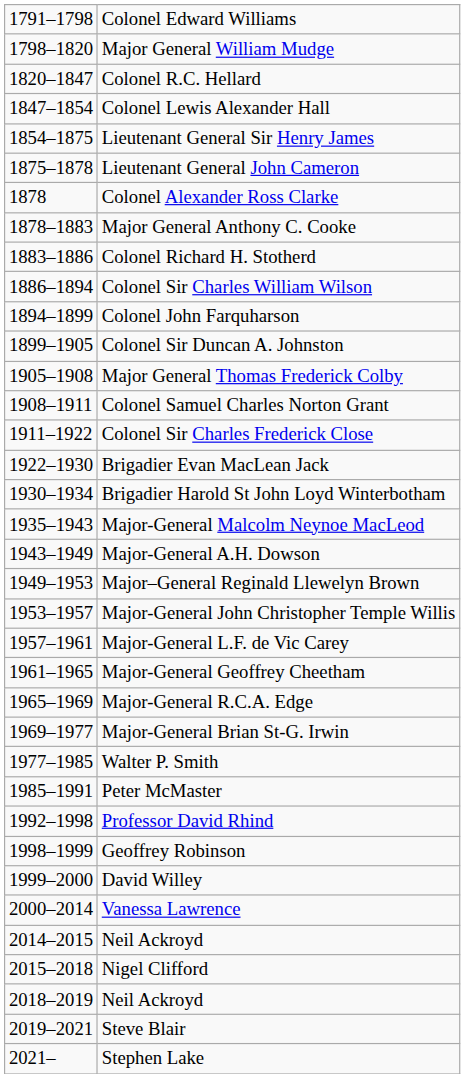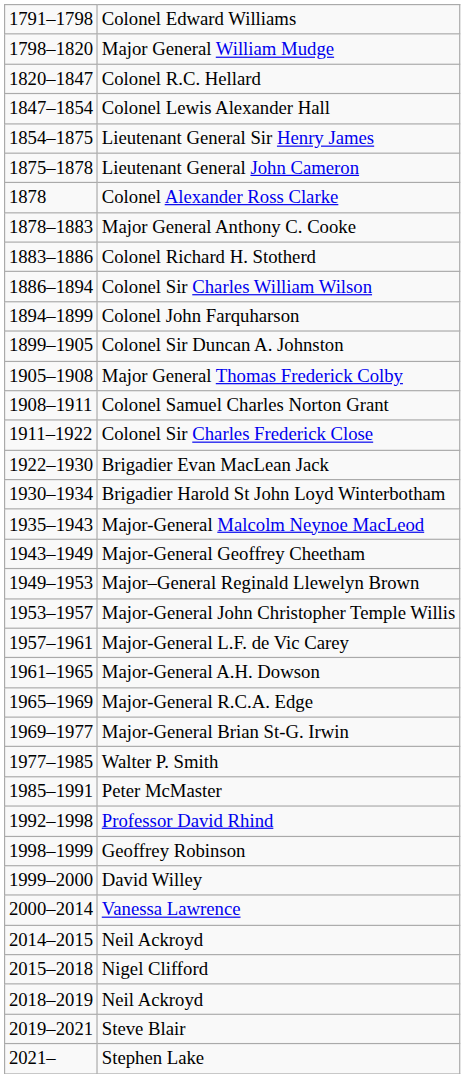(211, 553) Major-General A.H. Dowson -> (233, 553) Major-General Geoffrey Cheetham
(233, 672) Major-General Geoffrey Cheetham -> (211, 672) Major-General A.H. Dowson
